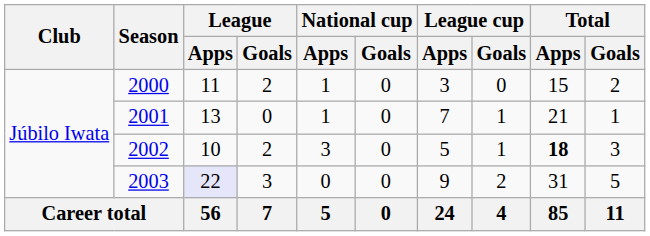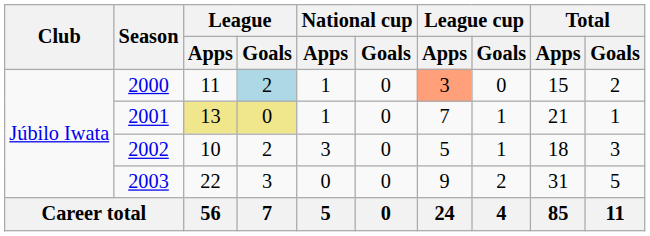(267, 85) no background -> (267, 85) lightblue background
(445, 85) no background -> (445, 85) lightsalmon background
(210, 117) no background -> (210, 117) khaki background
(267, 117) no background -> (267, 117) khaki background
(558, 149) bold -> (558, 149) normal
(210, 181) lavender background -> (210, 181) no background
